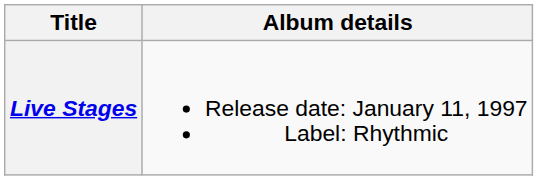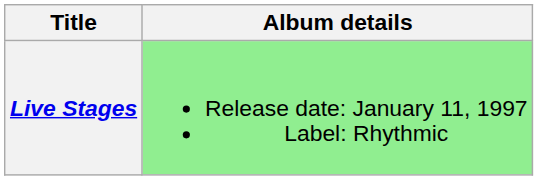(338, 121) no background -> (338, 121) lightgreen background
